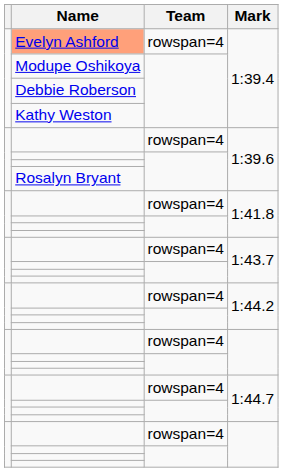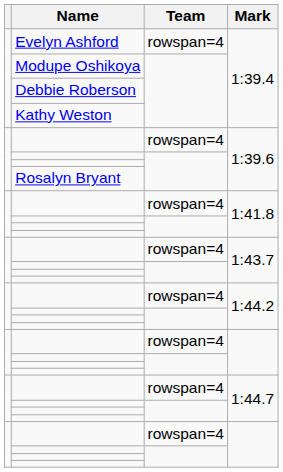(67, 41) lightsalmon background -> (67, 41) no background
